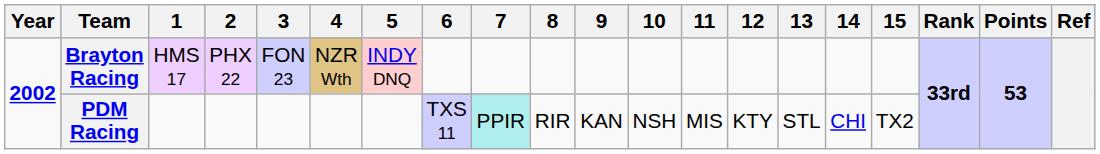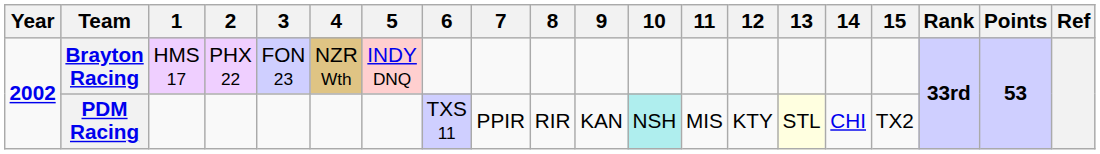(501, 122) paleturquoise background -> (501, 122) no background
(654, 122) no background -> (654, 122) paleturquoise background
(802, 122) no background -> (802, 122) lightyellow background
